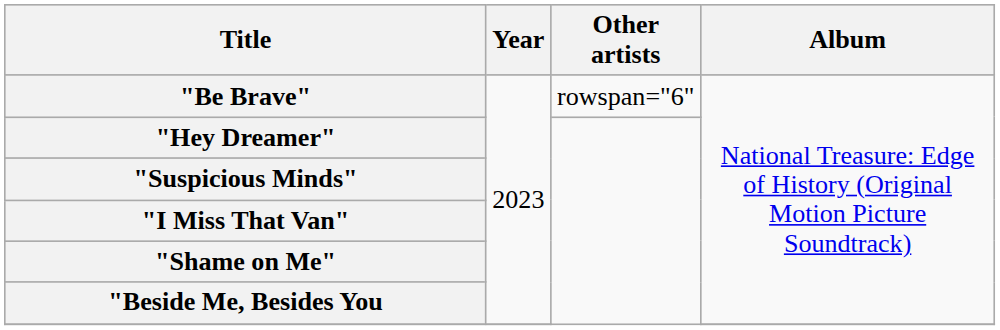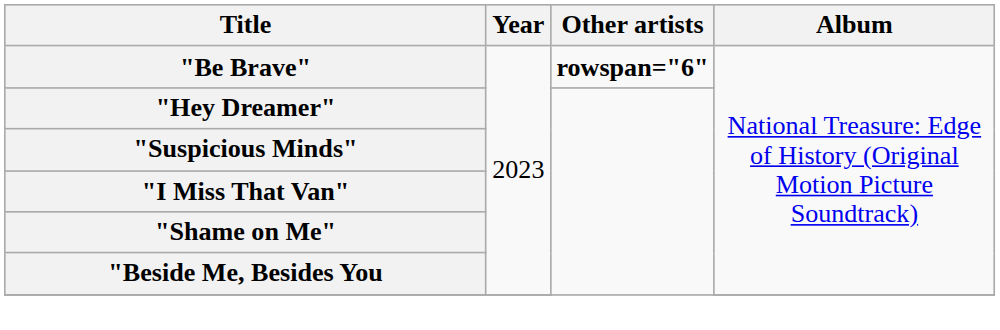(626, 95) normal -> (632, 66) bold
